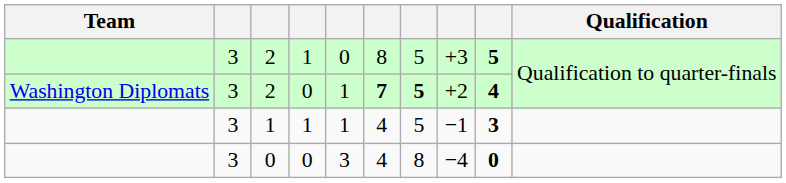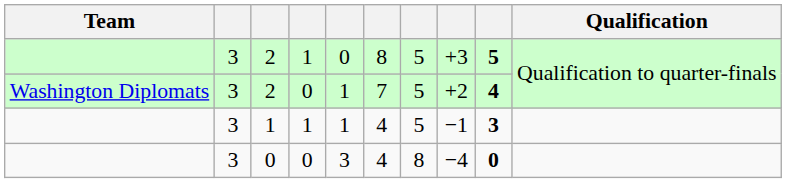(382, 90) bold -> (382, 90) normal
(419, 90) bold -> (419, 90) normal
